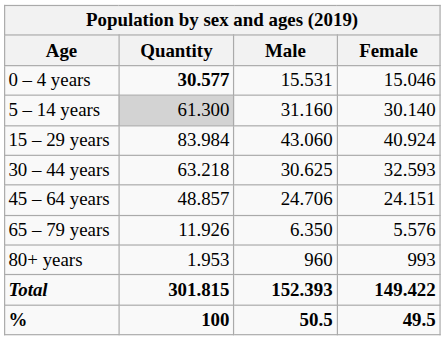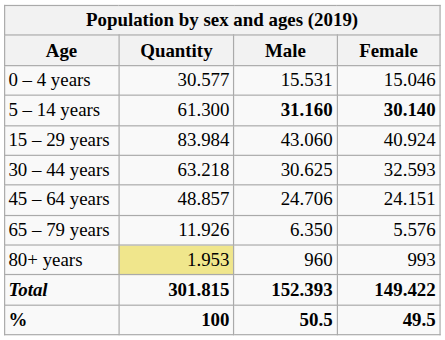(204, 80) bold -> (204, 80) normal
(204, 110) lightgrey background -> (204, 110) no background
(307, 110) normal -> (307, 110) bold
(410, 110) normal -> (410, 110) bold
(208, 259) no background -> (208, 259) khaki background
